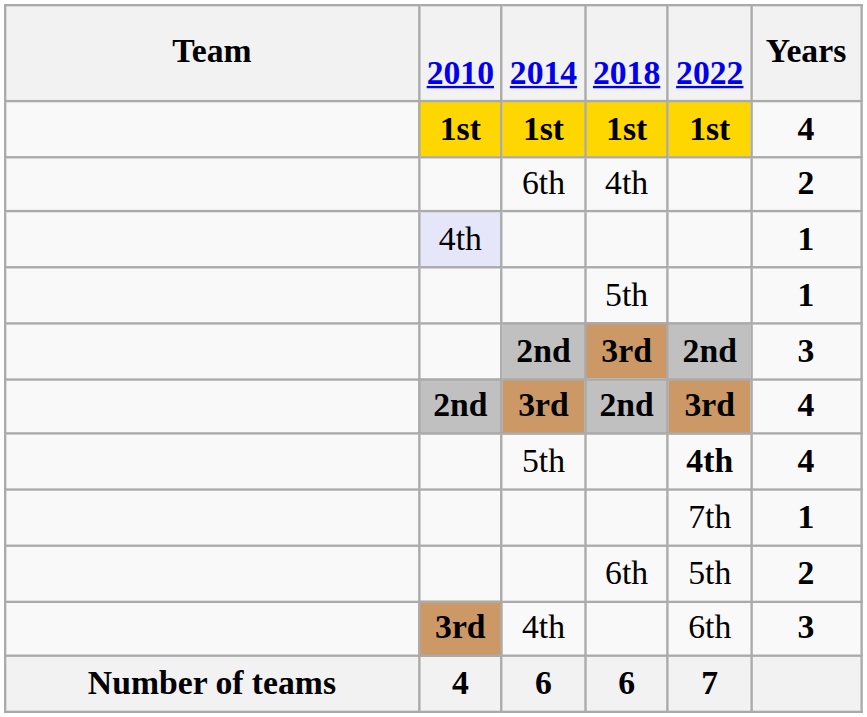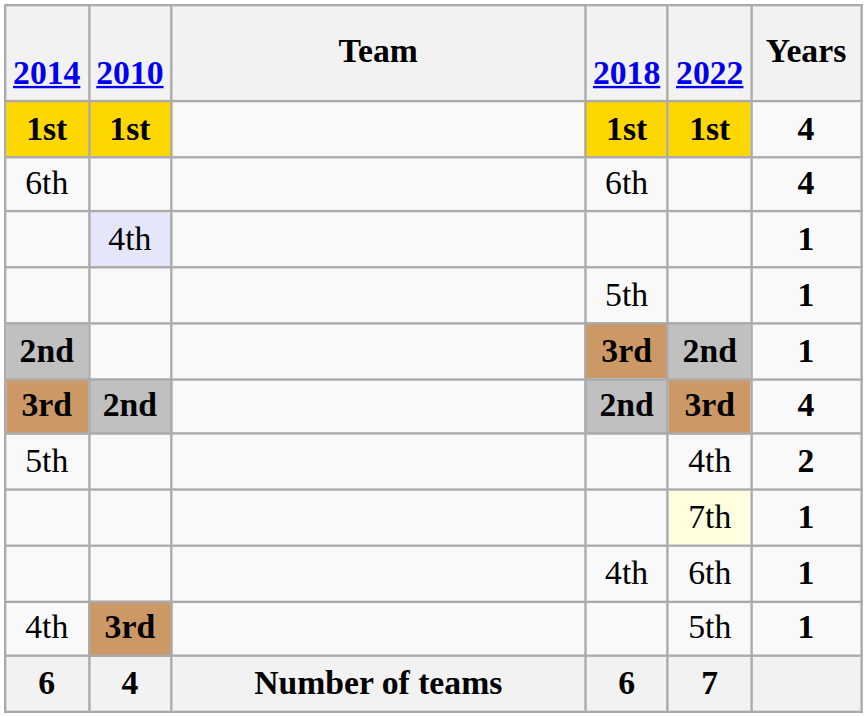columns swapped: (212, 52) <-> (543, 72)
(627, 183) 4th -> (627, 183) 6th
(806, 183) 2 -> (806, 183) 4
(806, 350) 3 -> (806, 350) 1
(710, 461) bold -> (710, 461) normal
(806, 461) 4 -> (806, 461) 2
(710, 517) no background -> (710, 517) lightyellow background
(627, 572) 6th -> (627, 572) 4th
(710, 572) 5th -> (710, 572) 6th
(806, 572) 2 -> (806, 572) 1
(710, 628) 6th -> (710, 628) 5th
(806, 628) 3 -> (806, 628) 1
